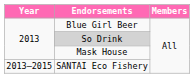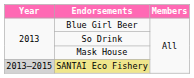(102, 39) lightgrey background -> (102, 39) no background
(29, 66) no background -> (29, 66) lightgrey background
(102, 66) no background -> (102, 66) khaki background
